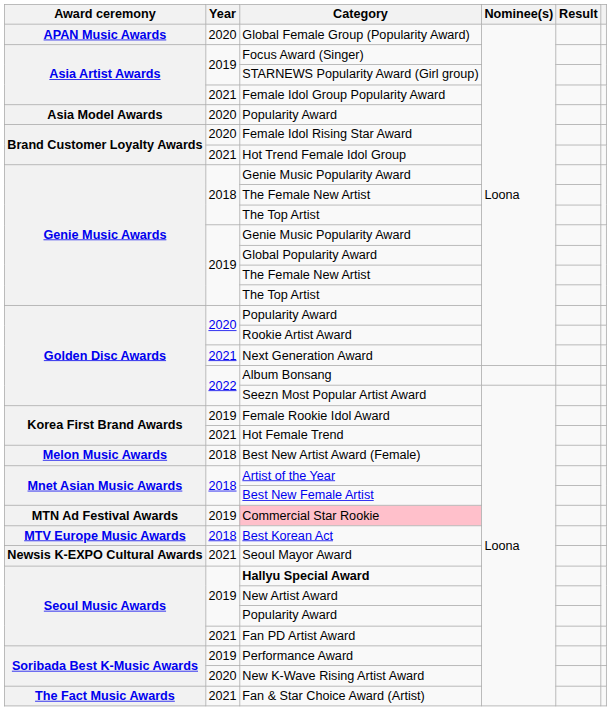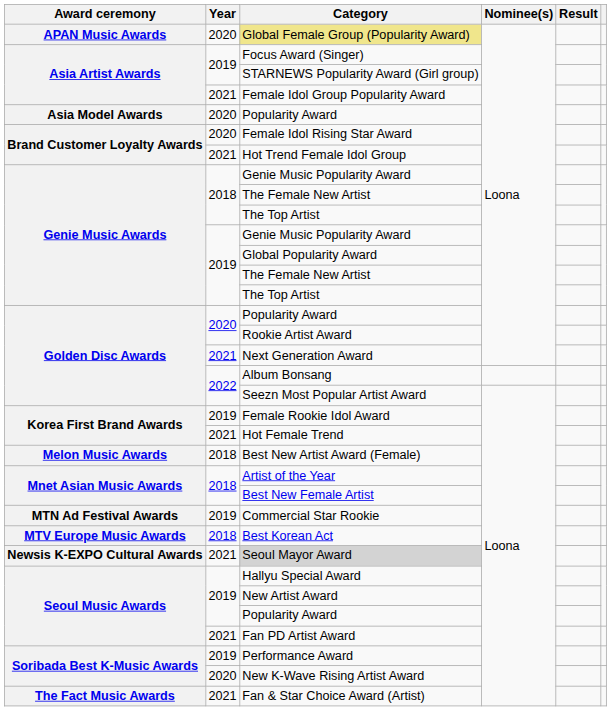(356, 34) no background -> (356, 34) khaki background
(311, 515) pink background -> (311, 515) no background
(297, 555) no background -> (297, 555) lightgrey background
(306, 575) bold -> (302, 575) normal
